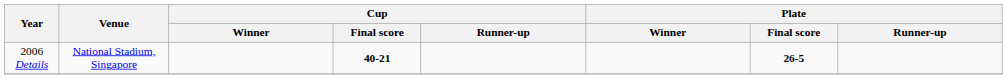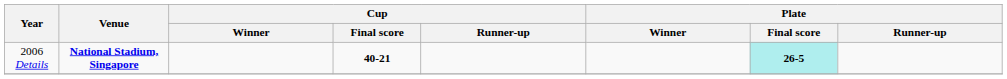(114, 58) normal -> (114, 58) bold
(794, 58) no background -> (794, 58) paleturquoise background
